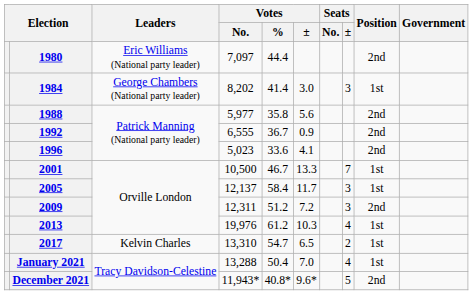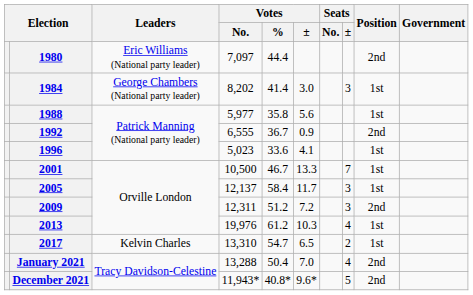(377, 114) 2nd -> (377, 114) 1st
(377, 151) 2nd -> (377, 151) 1st
(377, 262) 1st -> (377, 262) 2nd
